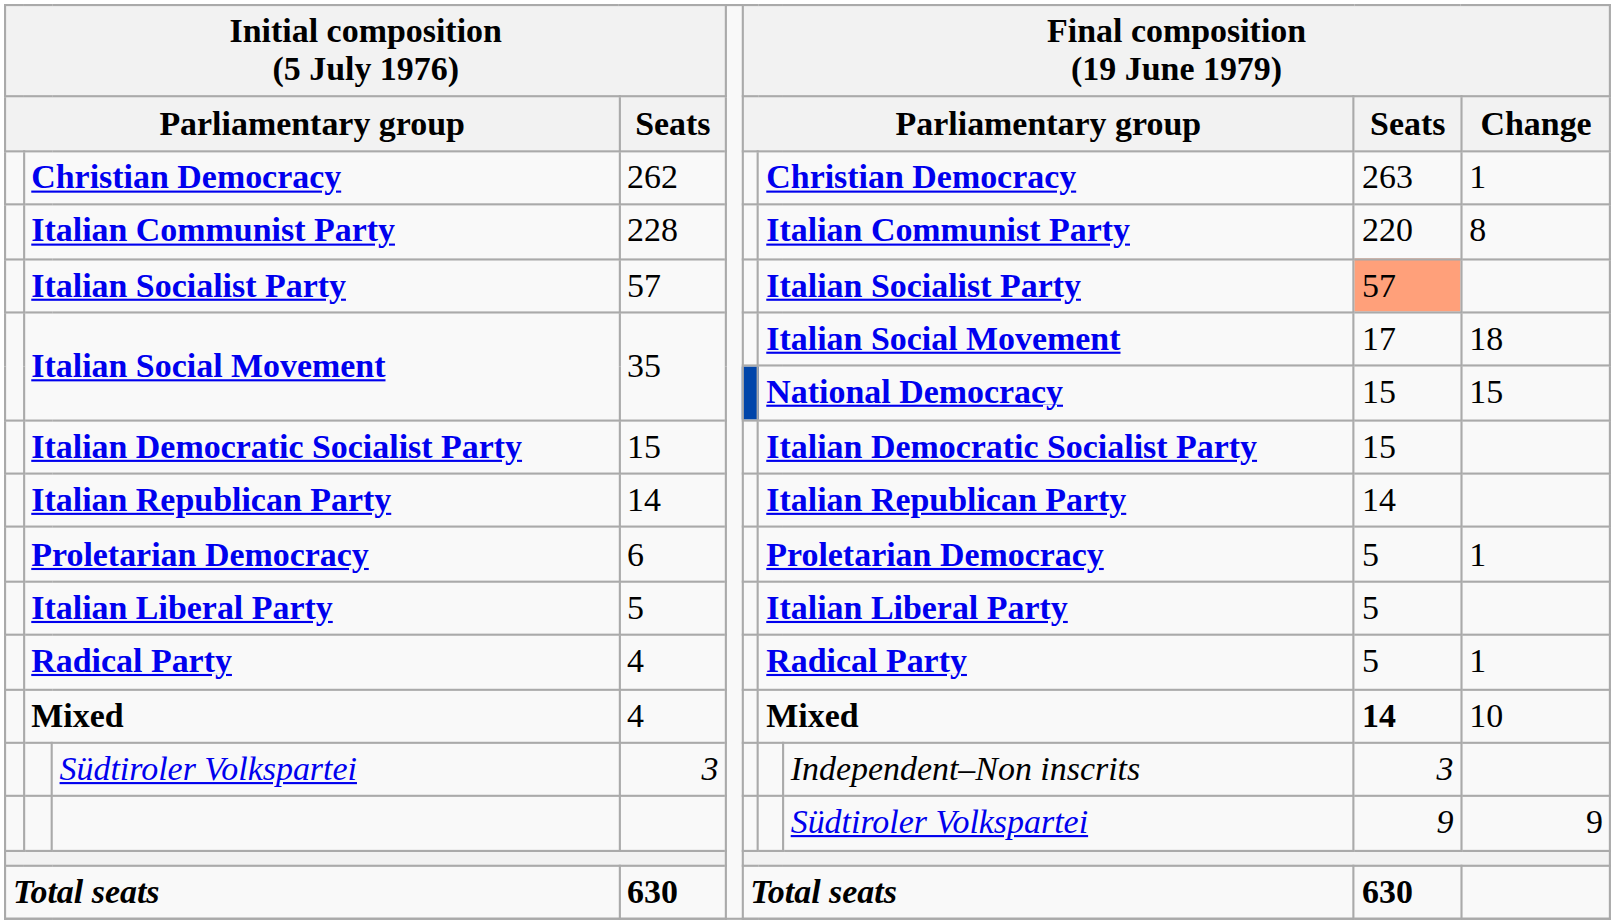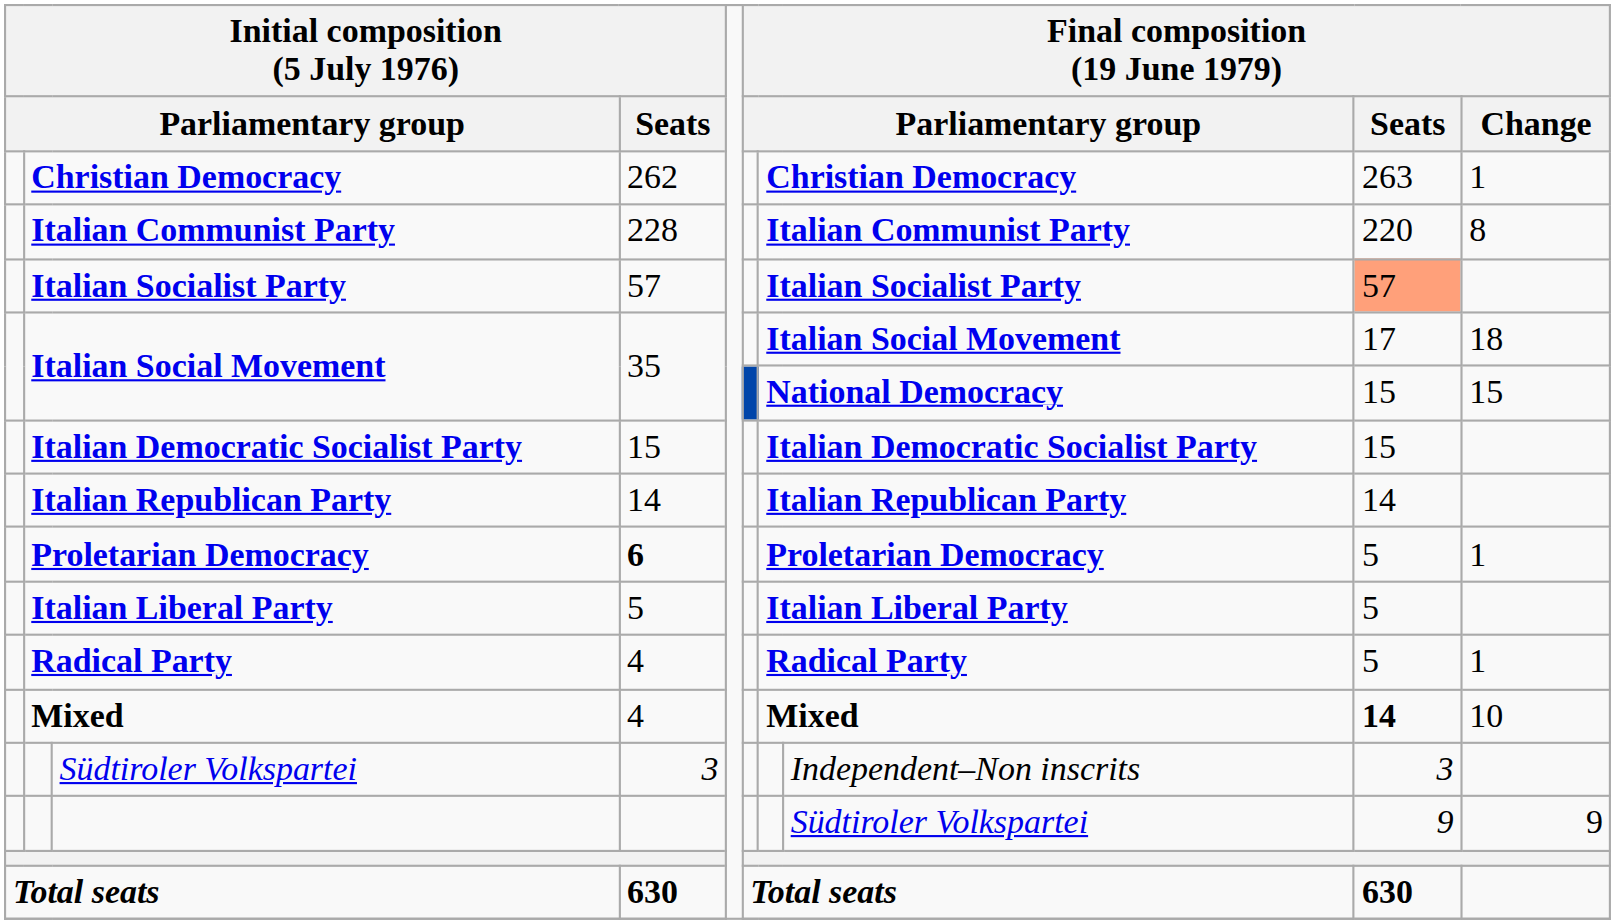(636, 553) normal -> (636, 553) bold
